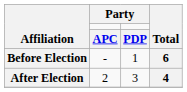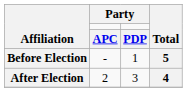(166, 58) 6 -> (166, 58) 5
